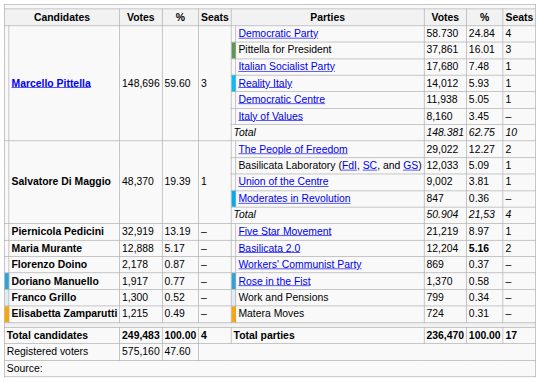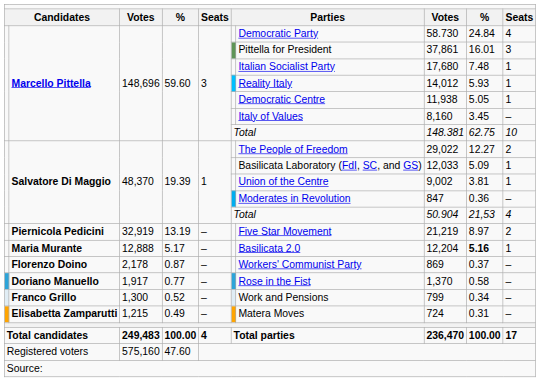(508, 231) 1 -> (508, 231) 2
(508, 248) 2 -> (508, 248) 1
